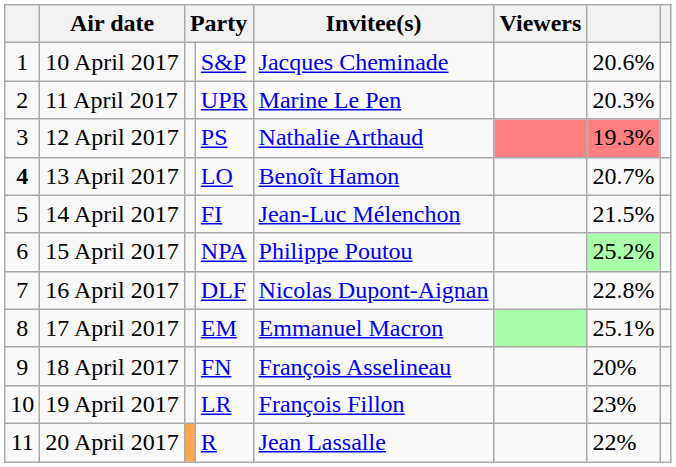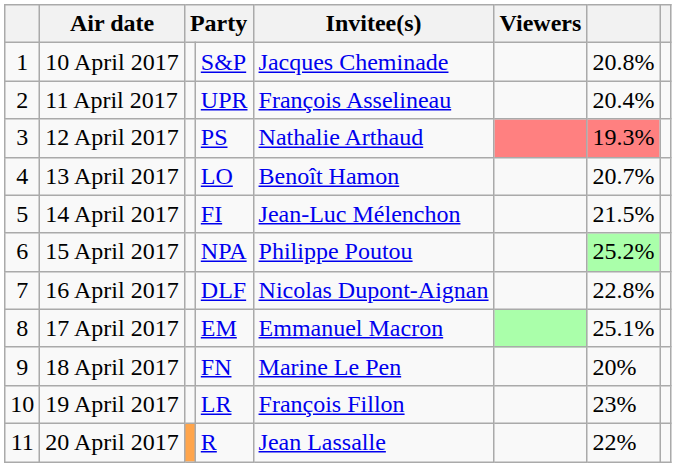(623, 61) 20.6% -> (623, 61) 20.8%
(330, 99) Marine Le Pen -> (355, 99) François Asselineau
(623, 99) 20.3% -> (623, 99) 20.4%
(22, 175) bold -> (22, 175) normal
(355, 366) François Asselineau -> (330, 366) Marine Le Pen
